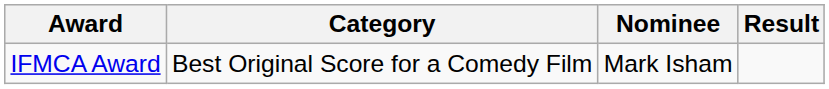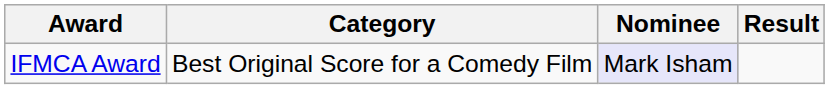(668, 63) no background -> (668, 63) lavender background
